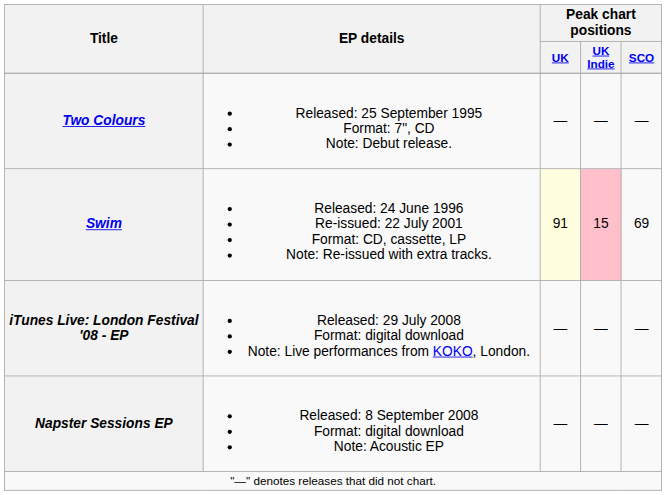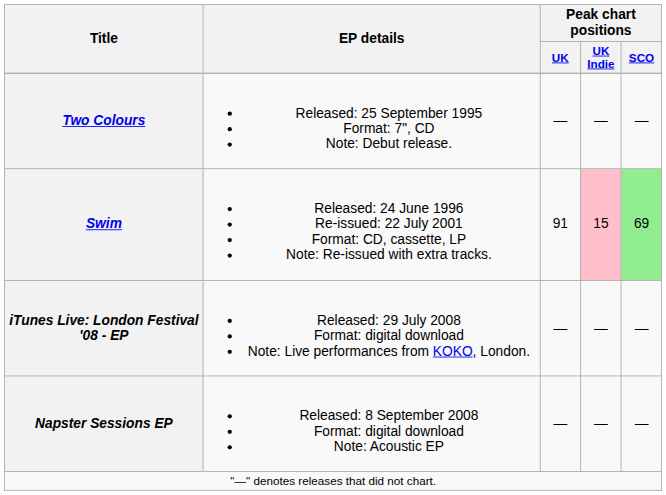(560, 224) lightyellow background -> (560, 224) no background
(642, 224) no background -> (642, 224) lightgreen background
